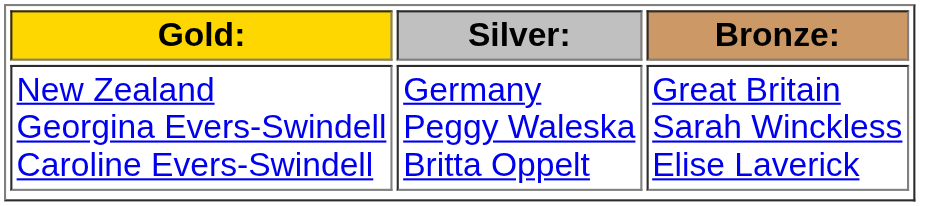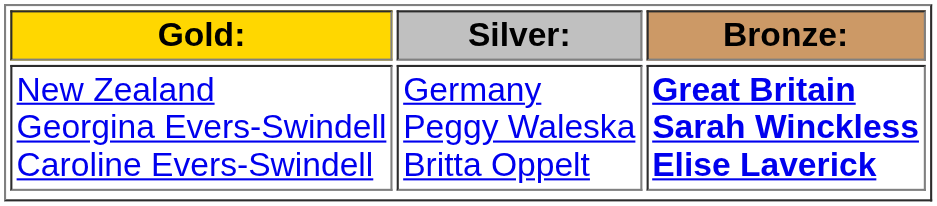(777, 127) normal -> (786, 127) bold
